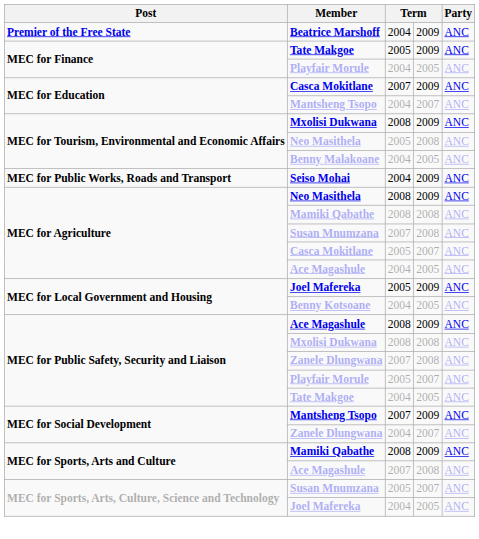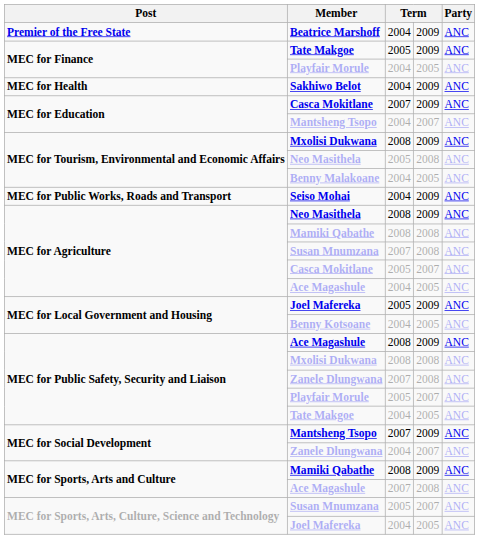+ row: (47, 86)
